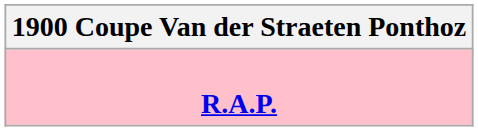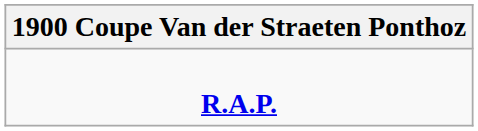(239, 102) pink background -> (239, 102) no background
